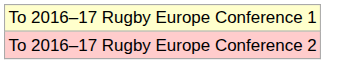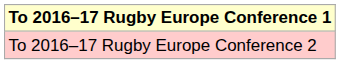(163, 17) normal -> (170, 17) bold
